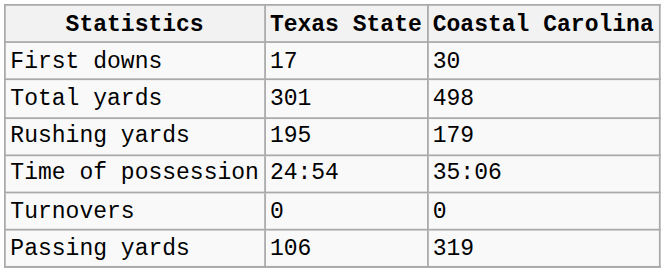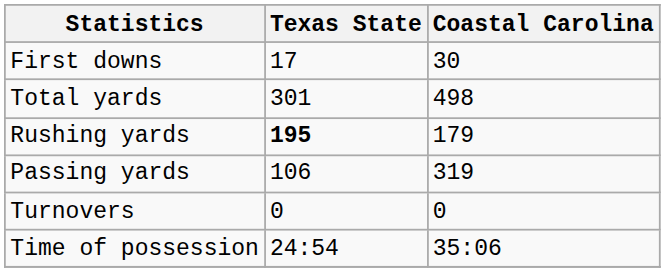(291, 136) normal -> (291, 136) bold
rows swapped: (100, 249) <-> (135, 174)
